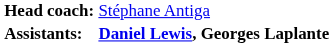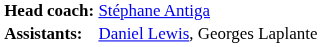(214, 34) bold -> (208, 34) normal
